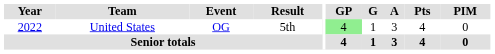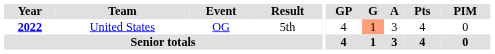(30, 26) normal -> (30, 26) bold
(344, 26) lightgreen background -> (344, 26) no background
(373, 26) no background -> (373, 26) lightsalmon background
